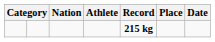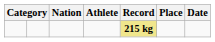(139, 28) no background -> (139, 28) khaki background
